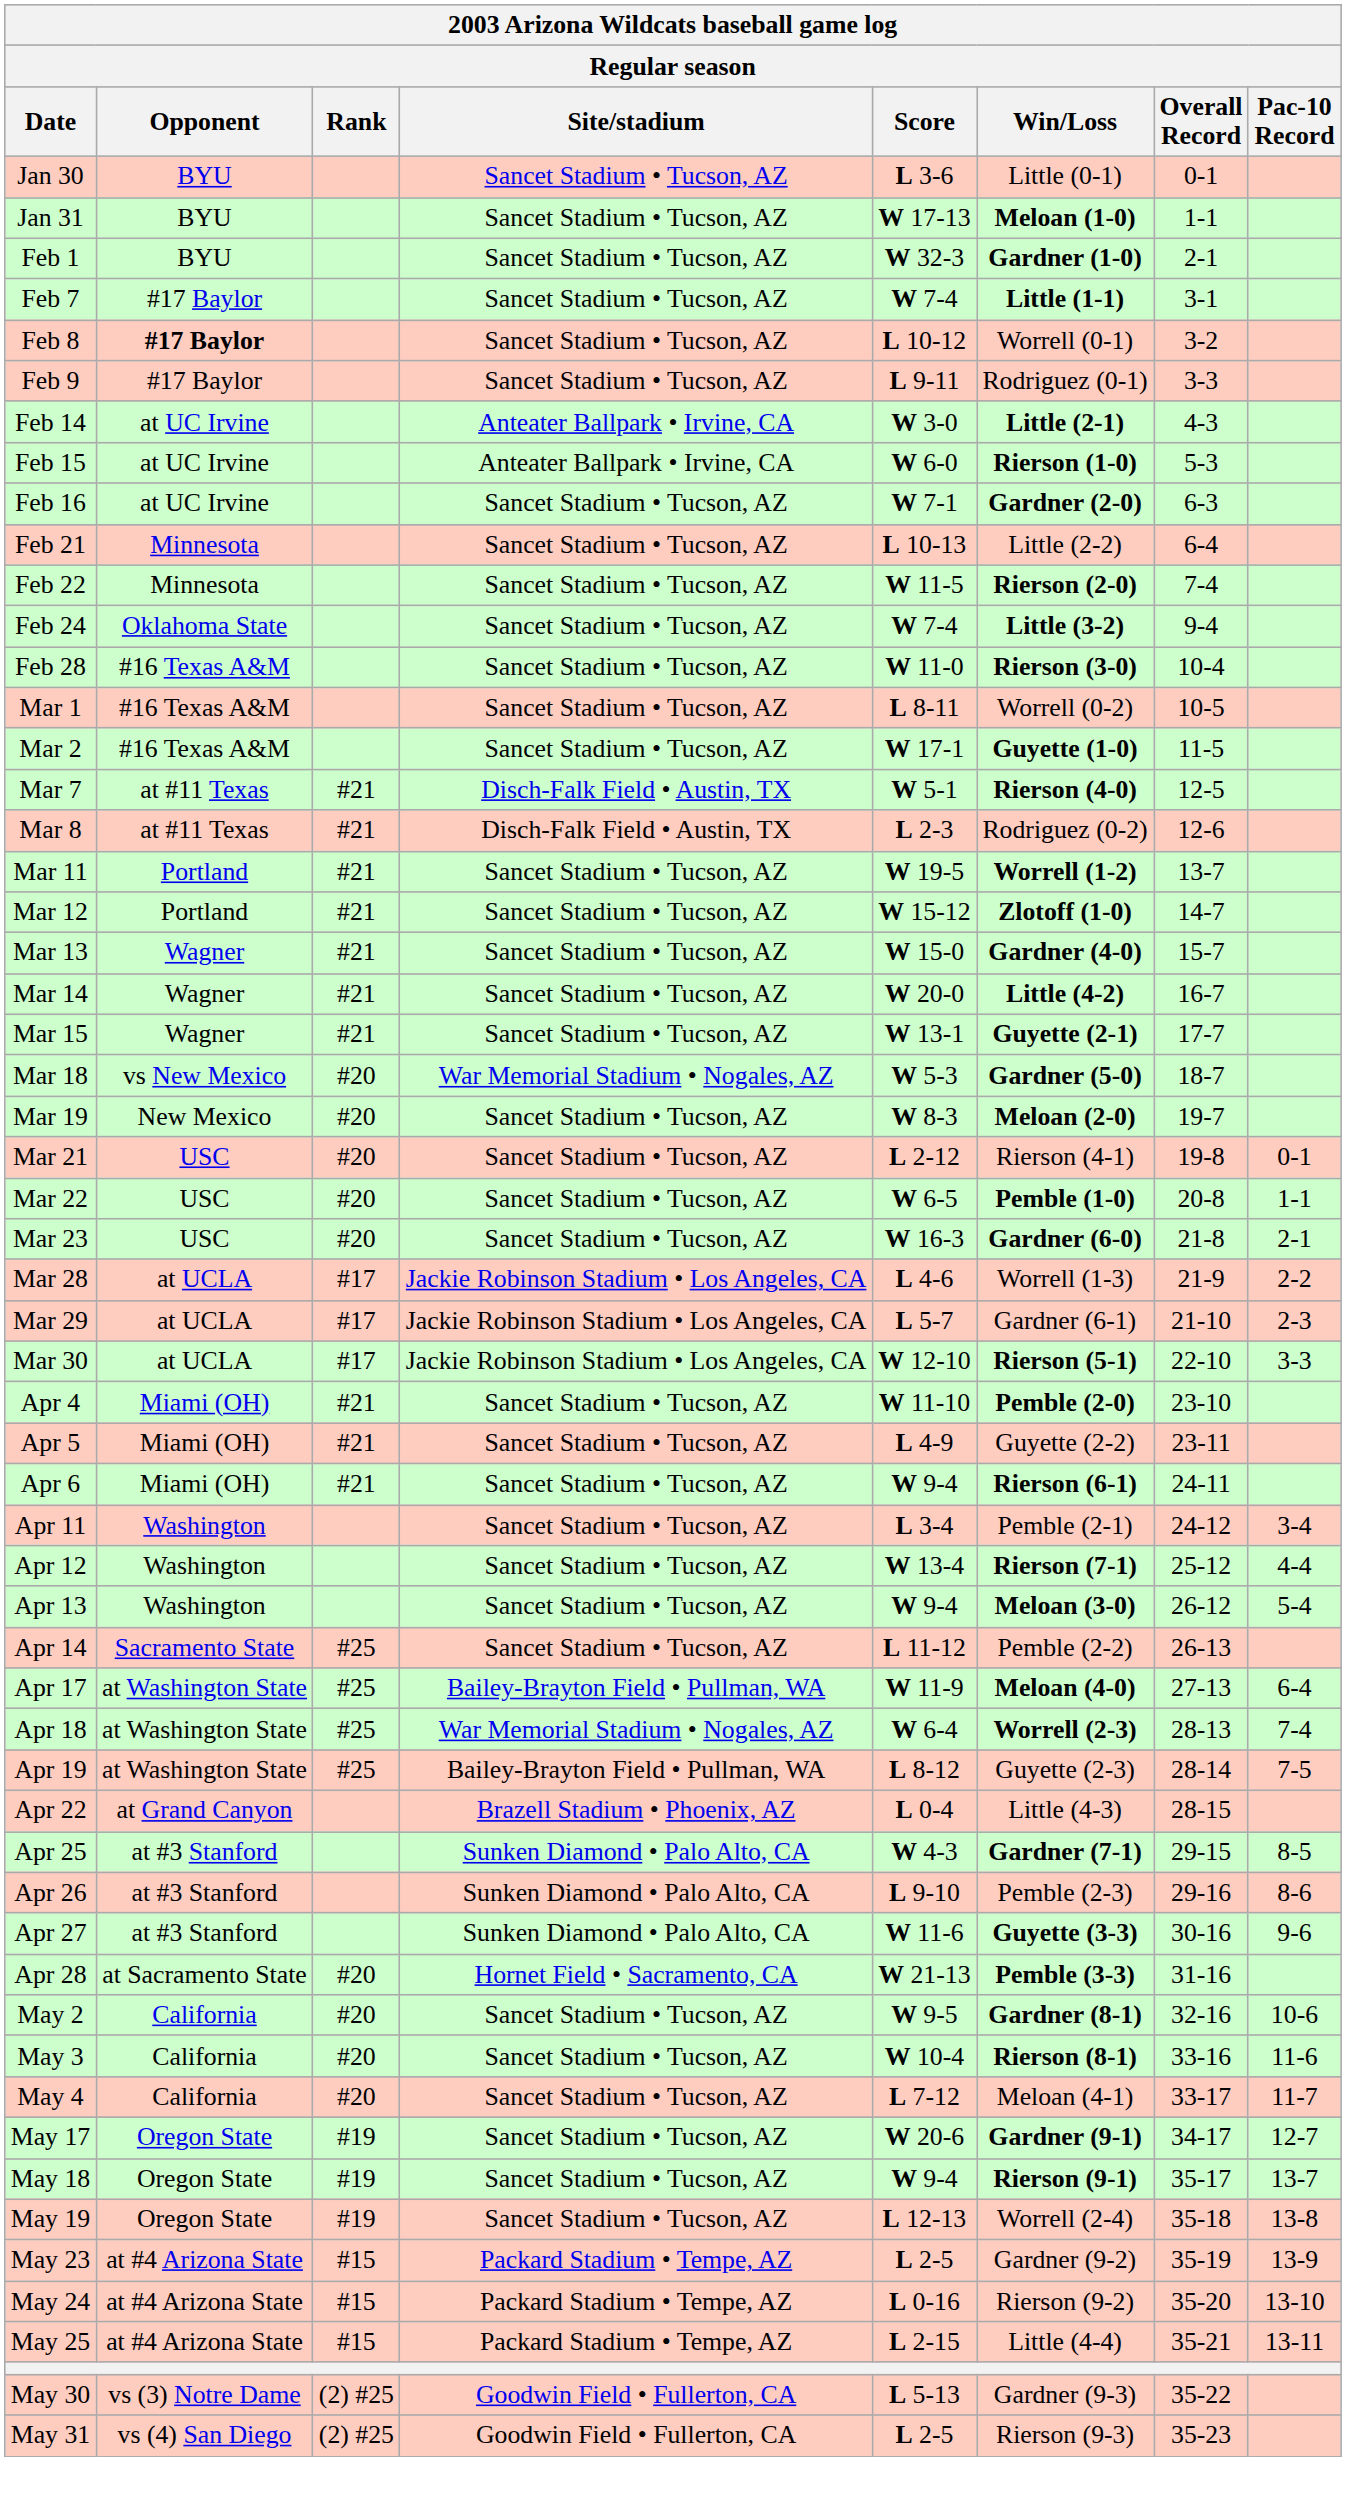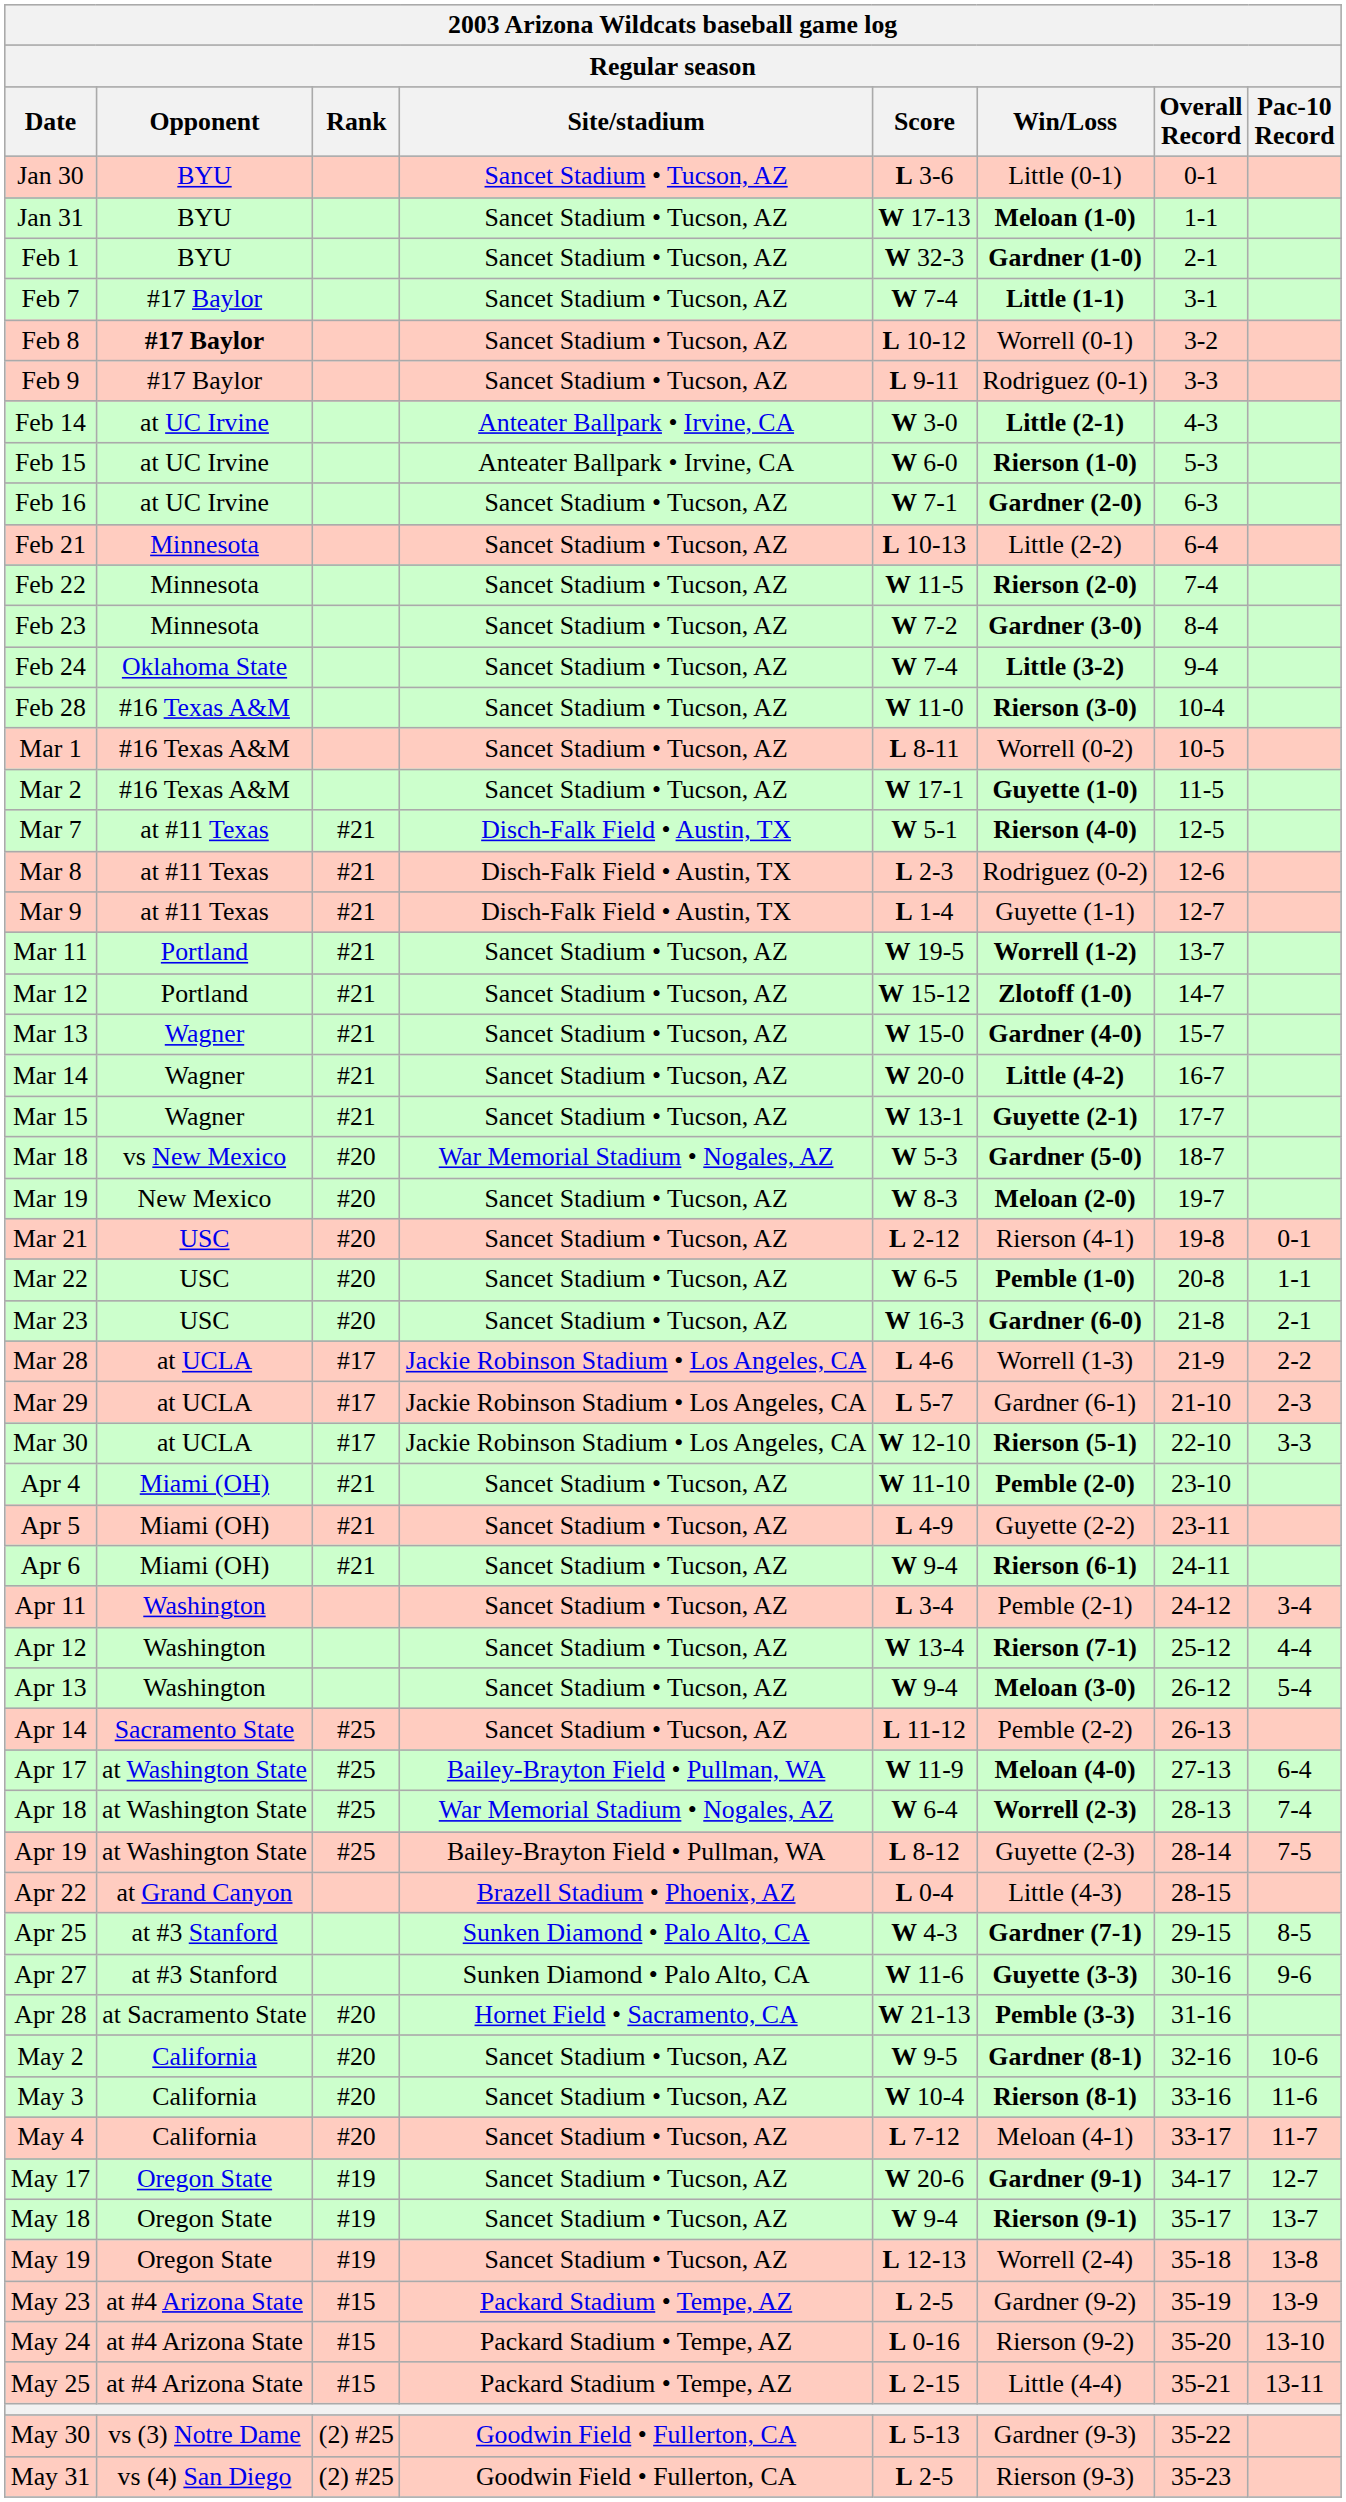+ row: (50, 625)
+ row: (50, 911)
- row: (50, 1892)
